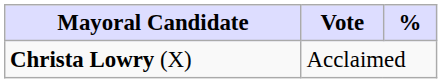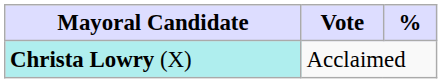(101, 58) no background -> (101, 58) paleturquoise background
